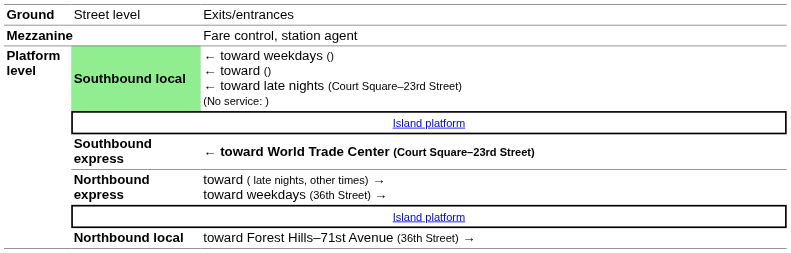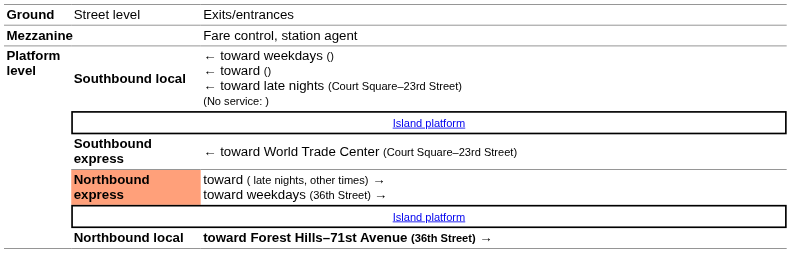(130, 78) lightgreen background -> (130, 78) no background
(369, 151) bold -> (360, 151) normal
(112, 187) no background -> (112, 187) lightsalmon background
(339, 238) normal -> (348, 238) bold
